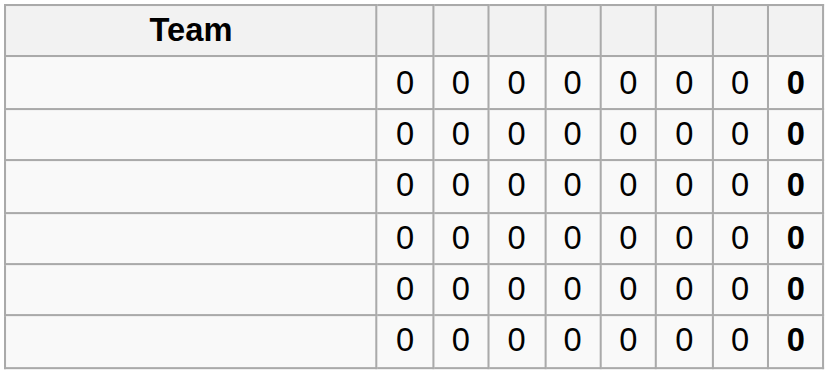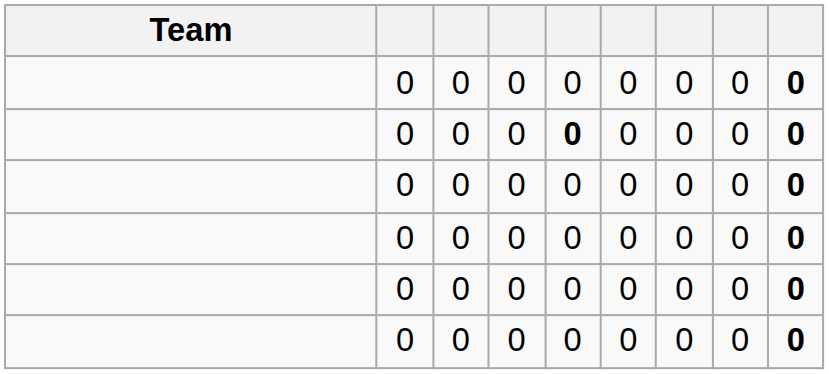(573, 133) normal -> (573, 133) bold
